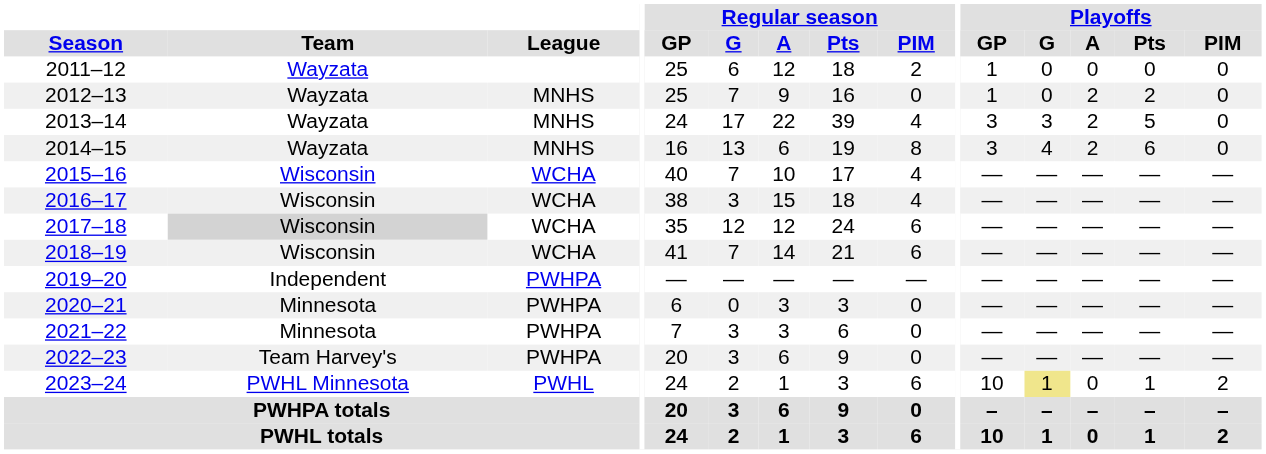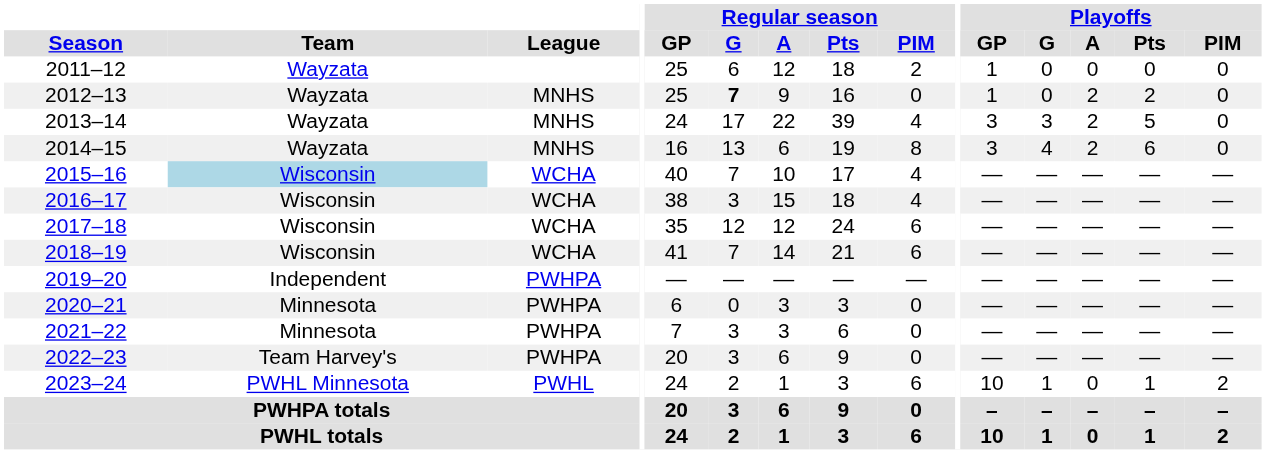(733, 95) normal -> (733, 95) bold
(328, 174) no background -> (328, 174) lightblue background
(328, 226) lightgrey background -> (328, 226) no background
(1047, 383) khaki background -> (1047, 383) no background
